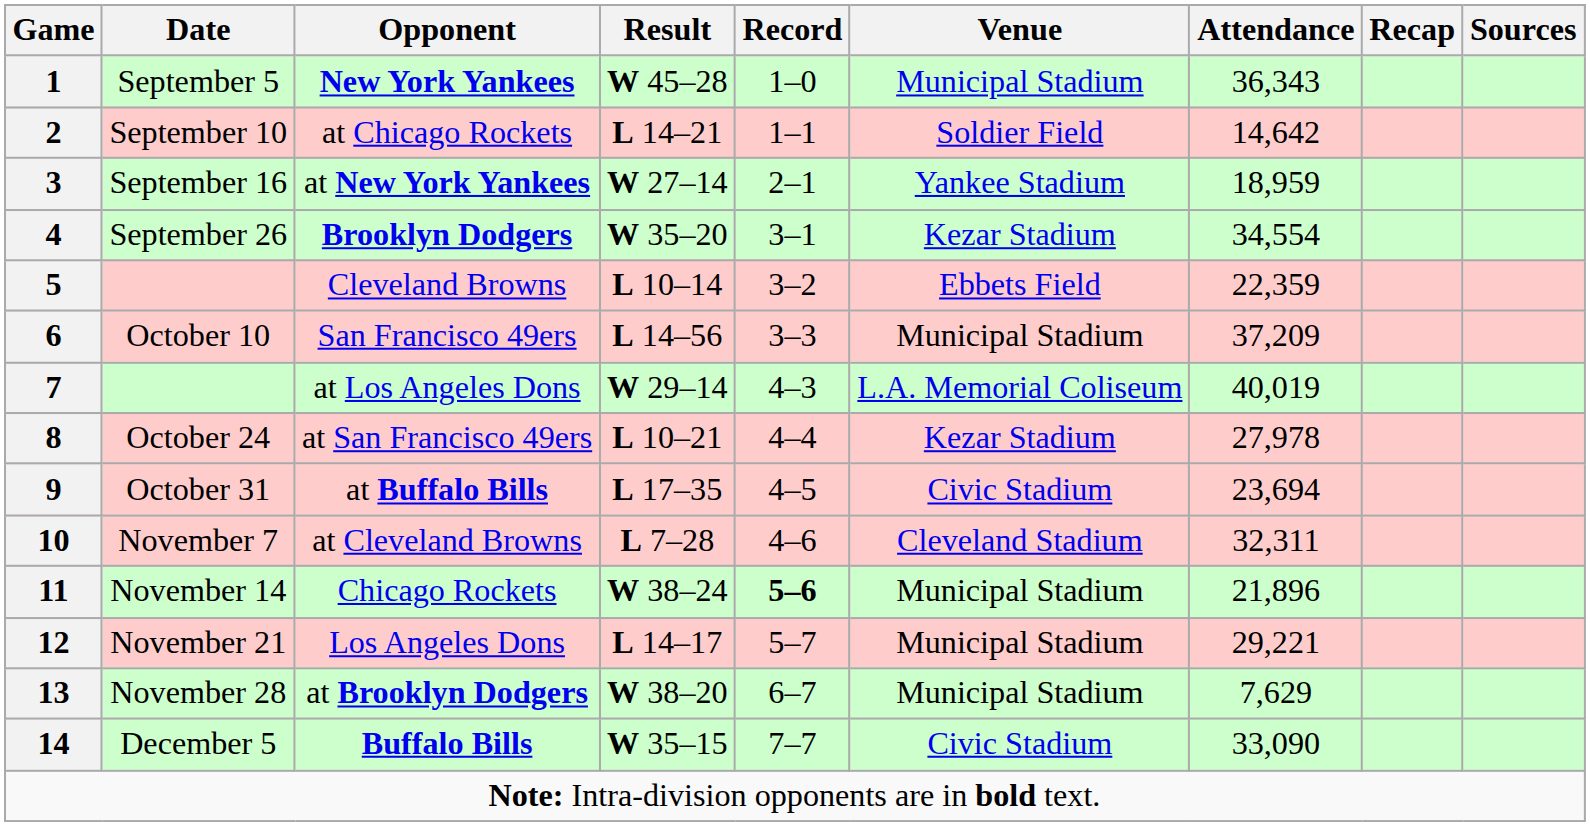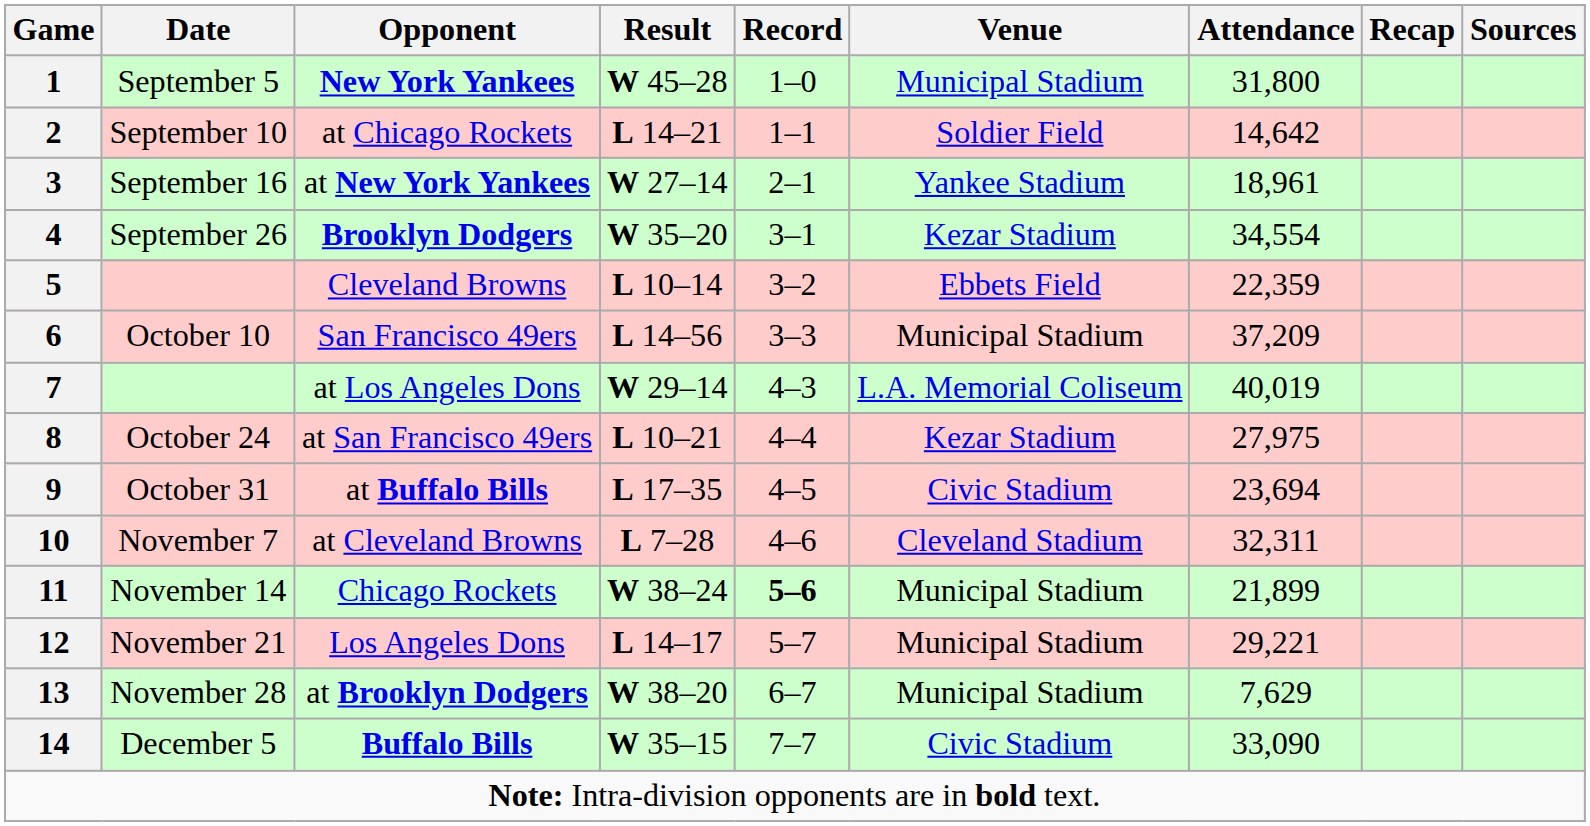(1276, 81) 36,343 -> (1276, 81) 31,800
(1276, 183) 18,959 -> (1276, 183) 18,961
(1276, 438) 27,978 -> (1276, 438) 27,975
(1276, 591) 21,896 -> (1276, 591) 21,899
